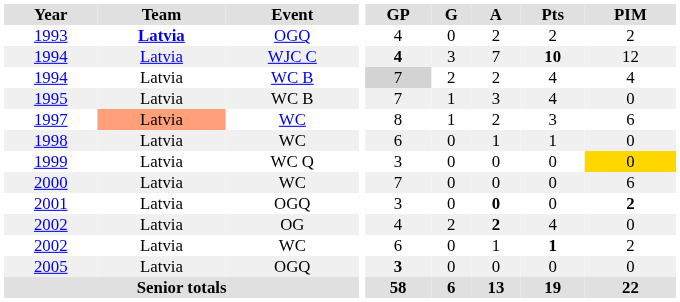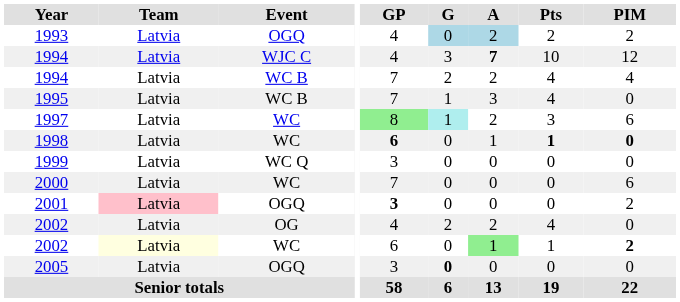(161, 35) bold -> (159, 35) normal
(451, 35) no background -> (448, 35) lightblue background
(496, 35) no background -> (493, 35) lightblue background
(398, 56) bold -> (394, 56) normal
(496, 56) normal -> (493, 56) bold
(553, 56) bold -> (551, 56) normal
(398, 77) lightgrey background -> (394, 77) no background
(161, 119) lightsalmon background -> (159, 119) no background
(398, 119) no background -> (394, 119) lightgreen background
(451, 119) no background -> (448, 119) paleturquoise background
(398, 140) normal -> (394, 140) bold
(553, 140) normal -> (551, 140) bold
(630, 140) normal -> (630, 140) bold
(630, 161) gold background -> (630, 161) no background
(161, 203) no background -> (159, 203) pink background
(398, 203) normal -> (394, 203) bold
(496, 203) bold -> (493, 203) normal
(630, 203) bold -> (630, 203) normal
(496, 224) bold -> (493, 224) normal
(161, 245) no background -> (159, 245) lightyellow background
(496, 245) no background -> (493, 245) lightgreen background
(553, 245) bold -> (551, 245) normal
(630, 245) normal -> (630, 245) bold
(398, 266) bold -> (394, 266) normal
(451, 266) normal -> (448, 266) bold
